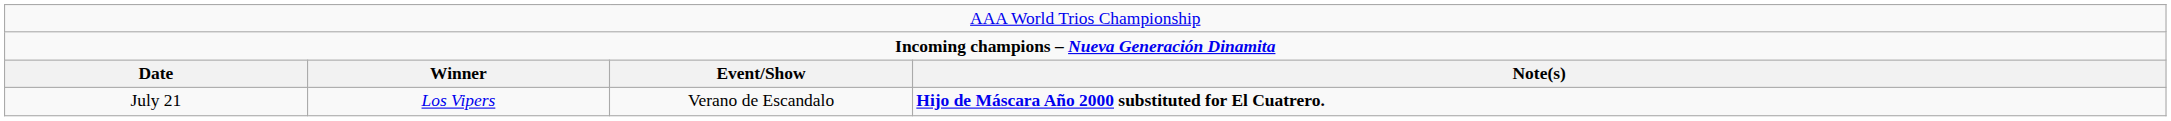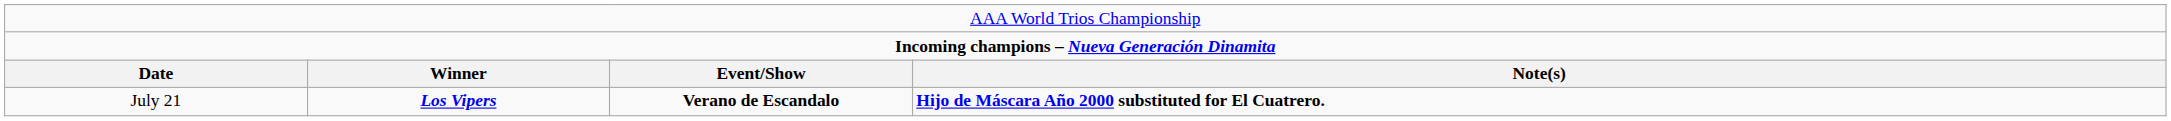(458, 101) normal -> (458, 101) bold
(761, 101) normal -> (761, 101) bold
